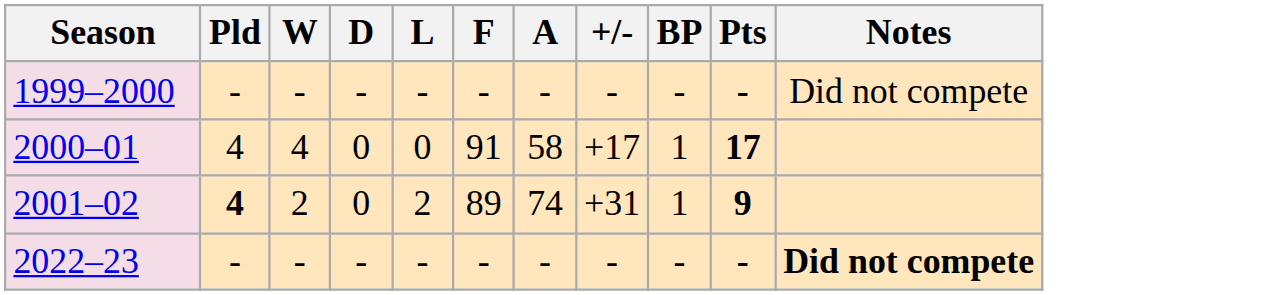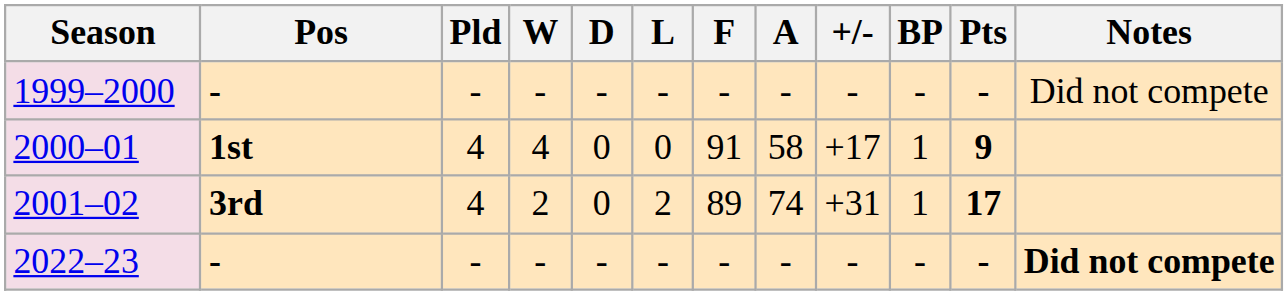+ column: (321, 32)
(743, 146) 17 -> (983, 146) 9
(235, 203) bold -> (476, 203) normal
(743, 203) 9 -> (983, 203) 17
